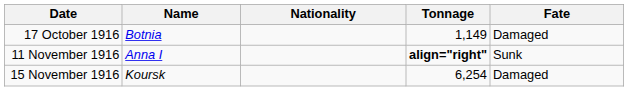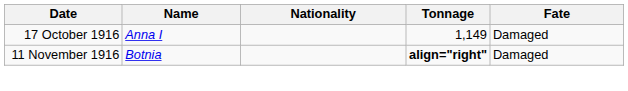(143, 34) Botnia -> (144, 34) Anna I
(144, 55) Anna I -> (143, 55) Botnia
(507, 55) Sunk -> (521, 55) Damaged
- row: (65, 75)
